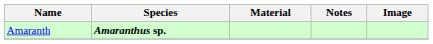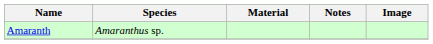(130, 30) bold -> (129, 30) normal
